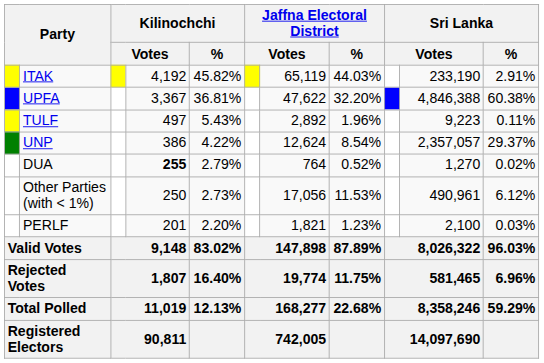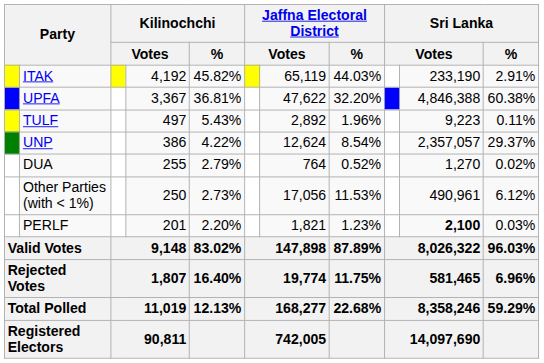(175, 165) bold -> (175, 165) normal
(463, 225) normal -> (463, 225) bold
